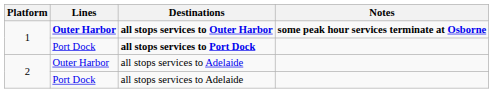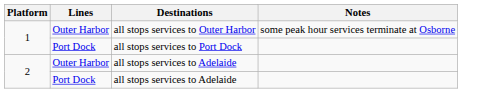(84, 29) bold -> (81, 29) normal
(197, 29) bold -> (185, 29) normal
(382, 29) bold -> (358, 29) normal
(188, 46) bold -> (178, 46) normal
